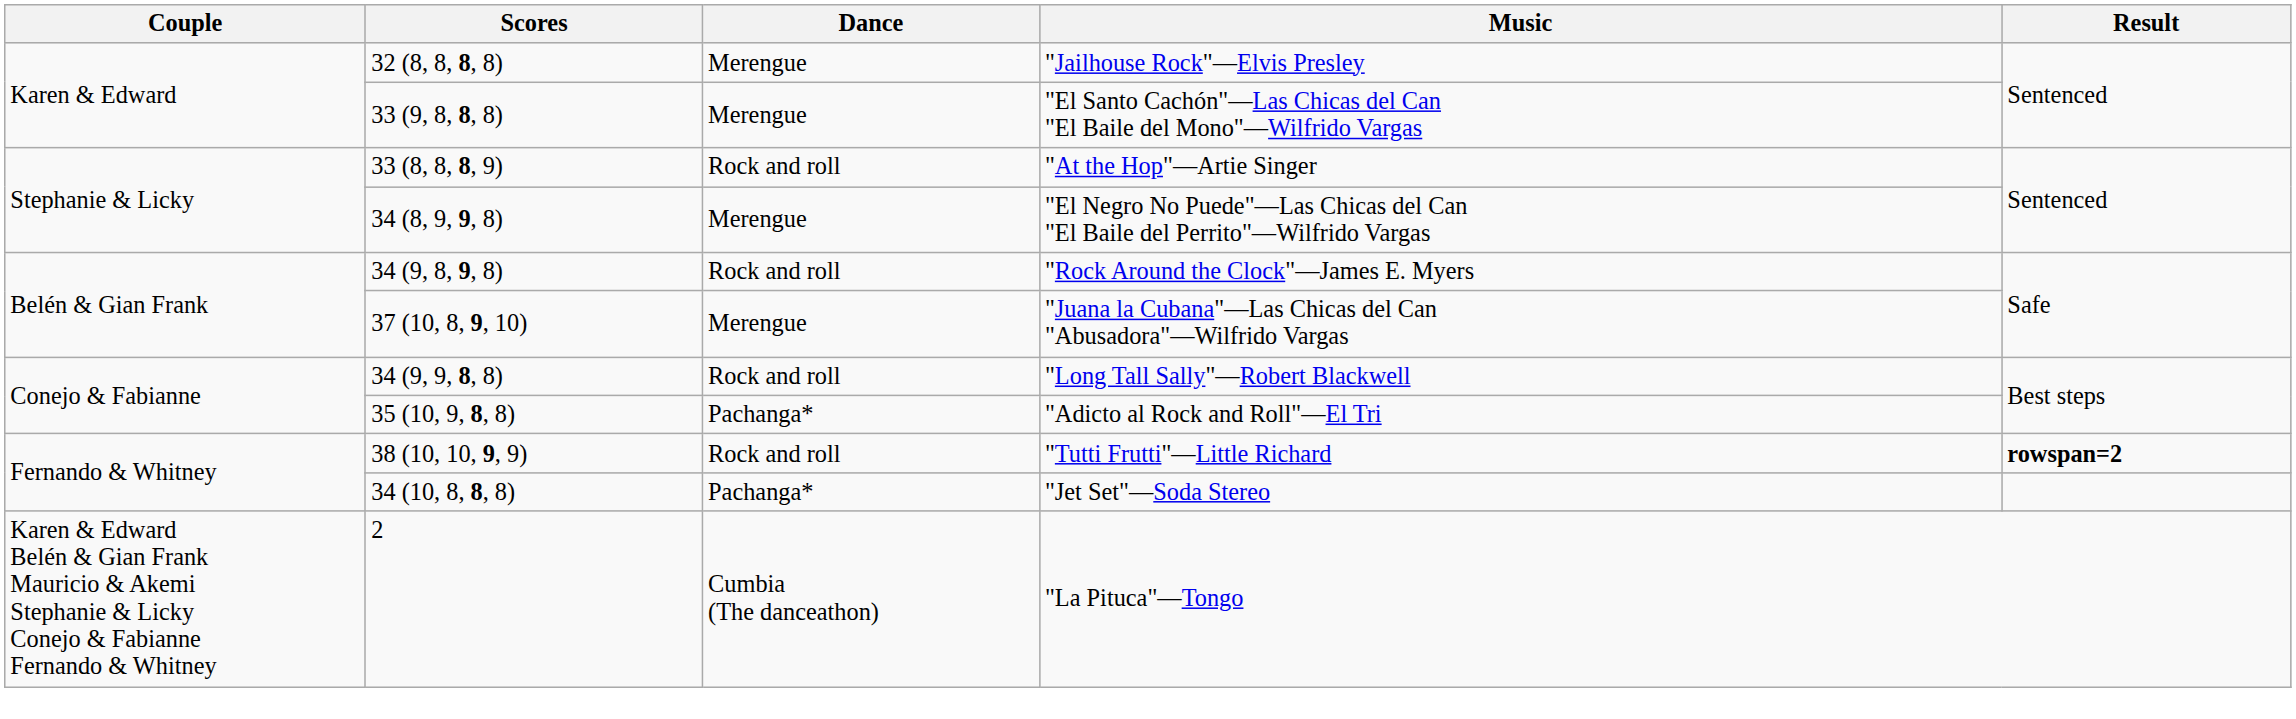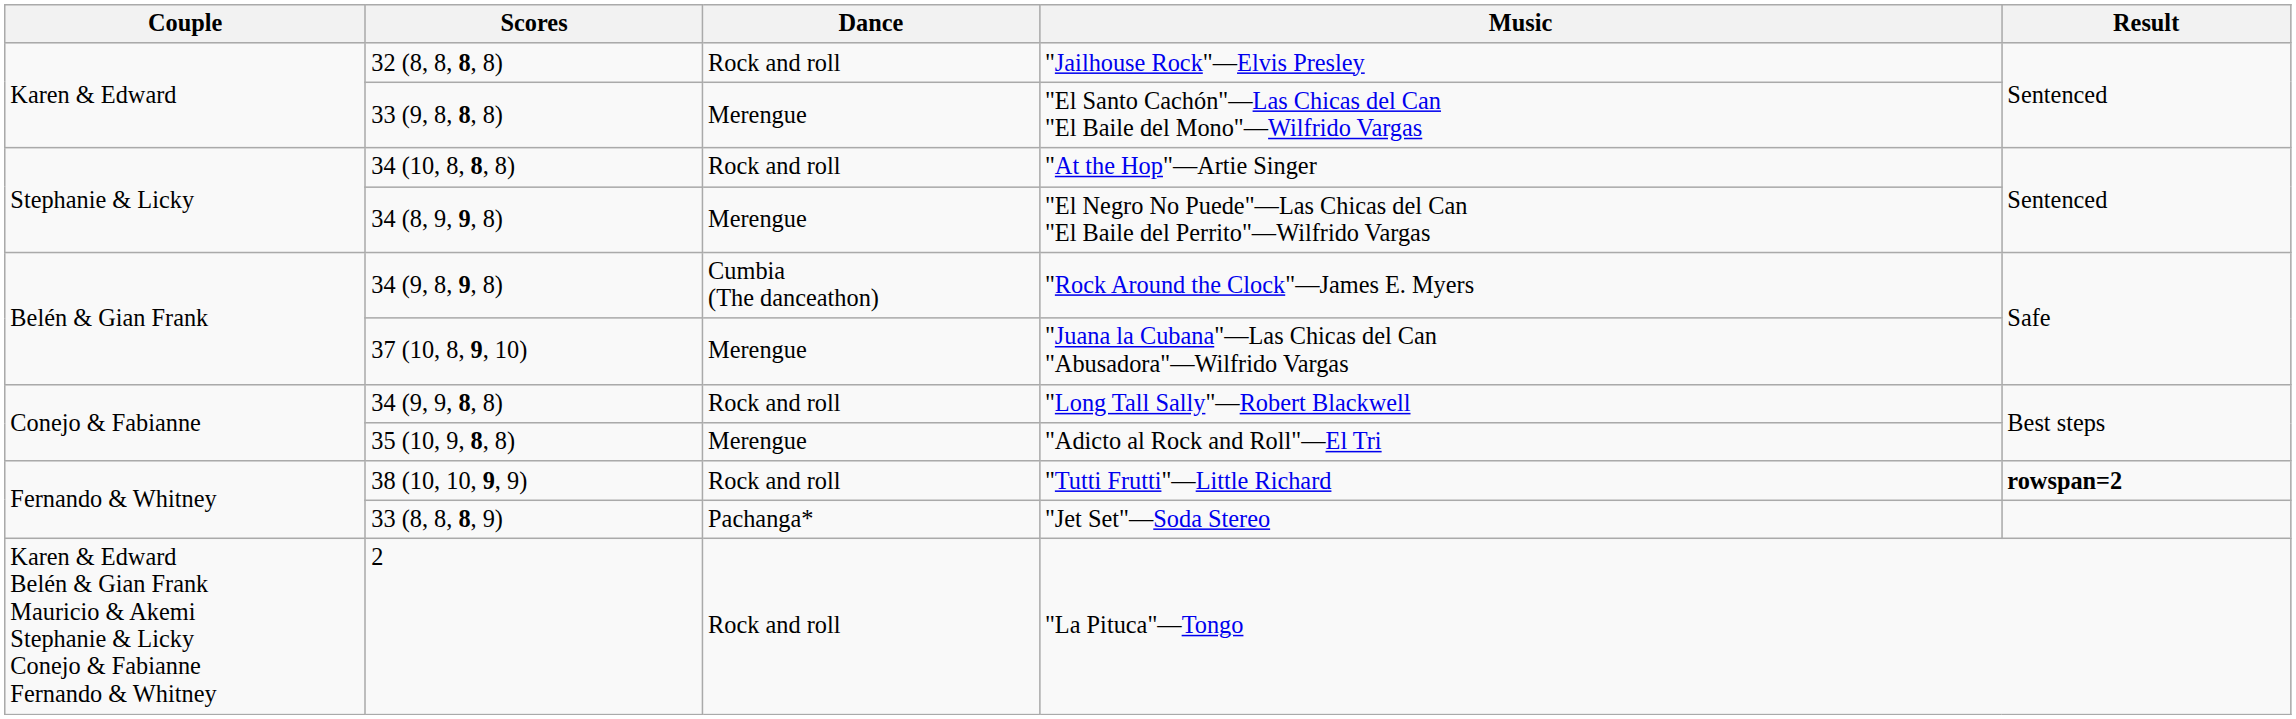(757, 62) Merengue -> (774, 62) Rock and roll
(437, 166) 33 (8, 8, 8, 9) -> (443, 166) 34 (10, 8, 8, 8)
(774, 271) Rock and roll -> (794, 285) Cumbia (The danceathon)
(761, 414) Pachanga* -> (757, 441) Merengue
(443, 491) 34 (10, 8, 8, 8) -> (437, 518) 33 (8, 8, 8, 9)
(794, 598) Cumbia (The danceathon) -> (774, 625) Rock and roll
